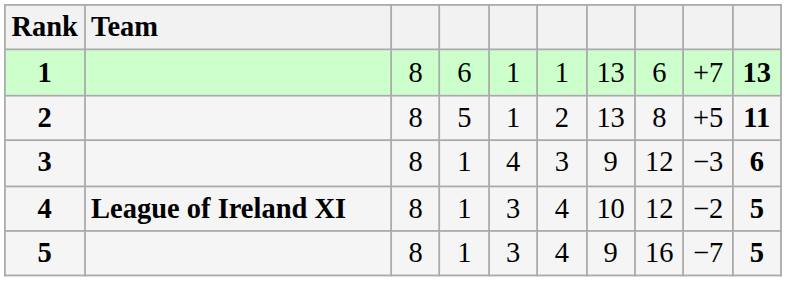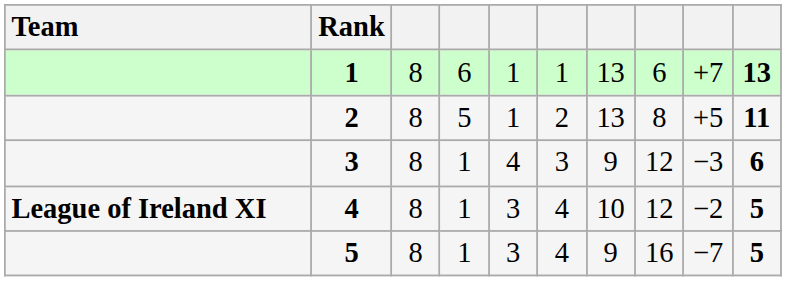columns swapped: (45, 27) <-> (125, 27)
